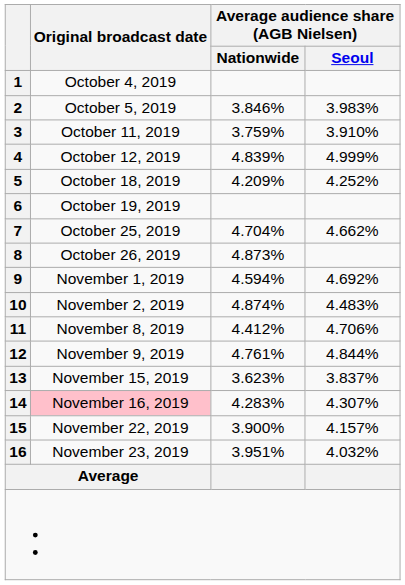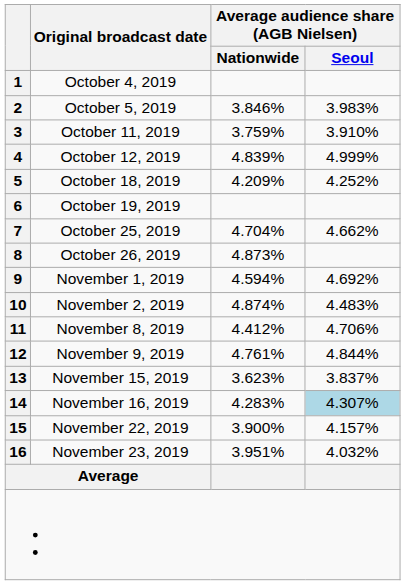(120, 402) pink background -> (120, 402) no background
(352, 402) no background -> (352, 402) lightblue background
